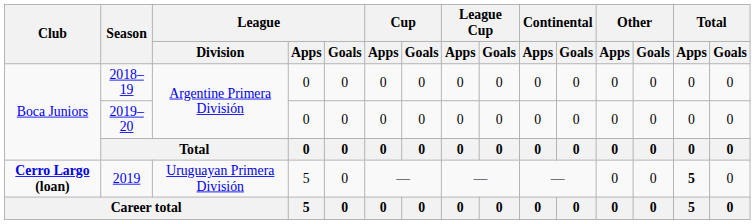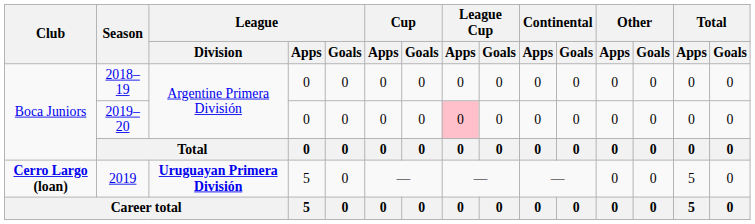(460, 119) no background -> (460, 119) pink background
(220, 178) normal -> (218, 178) bold
(692, 178) bold -> (692, 178) normal
